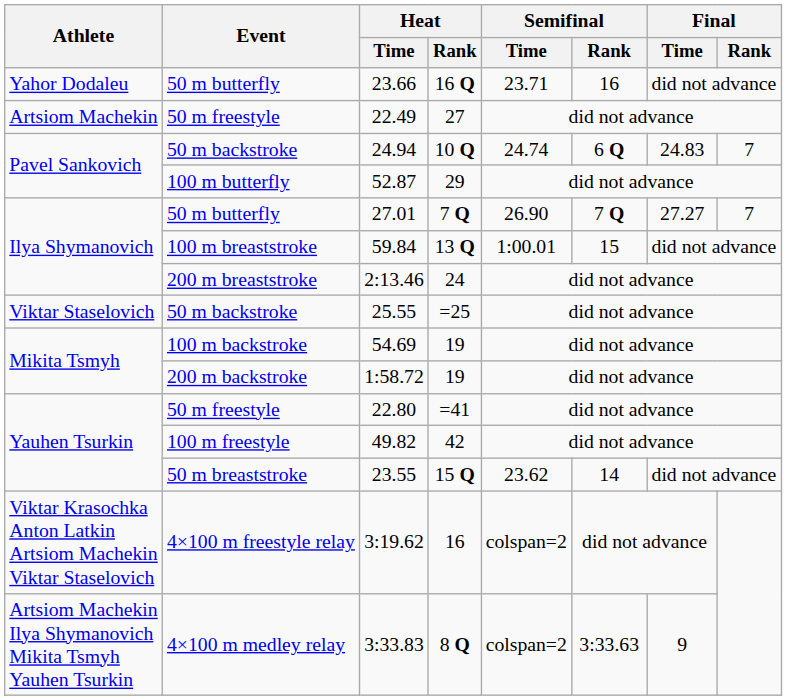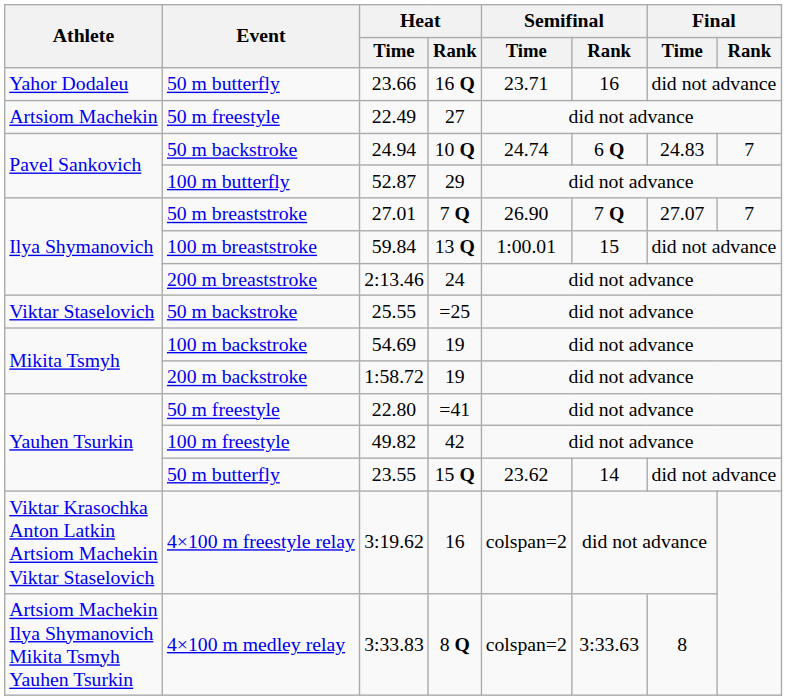(223, 214) 50 m butterfly -> (237, 214) 50 m breaststroke
(682, 214) 27.27 -> (682, 214) 27.07
(237, 474) 50 m breaststroke -> (223, 474) 50 m butterfly
(682, 644) 9 -> (682, 644) 8
